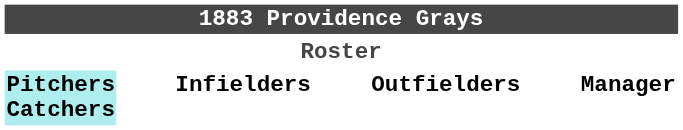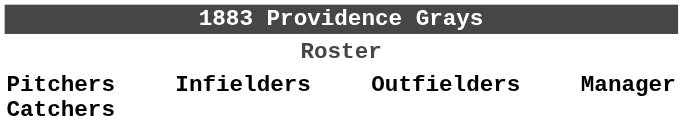(61, 98) paleturquoise background -> (61, 98) no background
